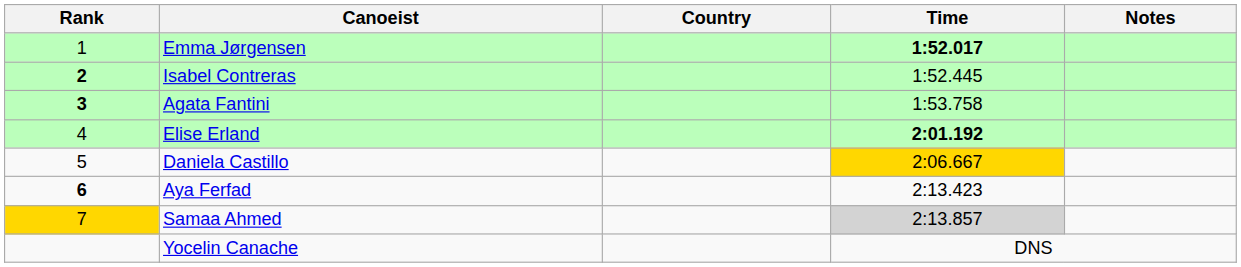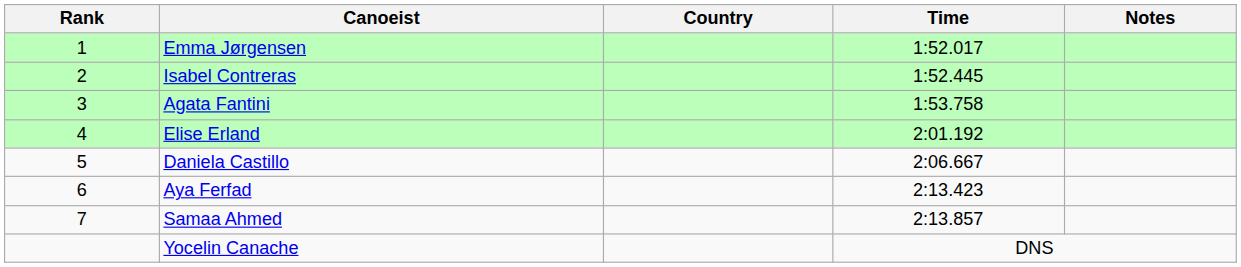(947, 47) bold -> (948, 47) normal
(82, 76) bold -> (82, 76) normal
(82, 104) bold -> (82, 104) normal
(947, 133) bold -> (948, 133) normal
(947, 162) gold background -> (948, 162) no background
(82, 190) bold -> (82, 190) normal
(82, 219) gold background -> (82, 219) no background
(947, 219) lightgrey background -> (948, 219) no background
